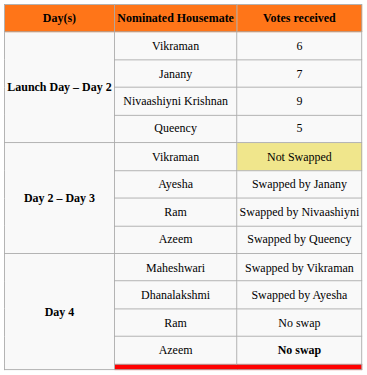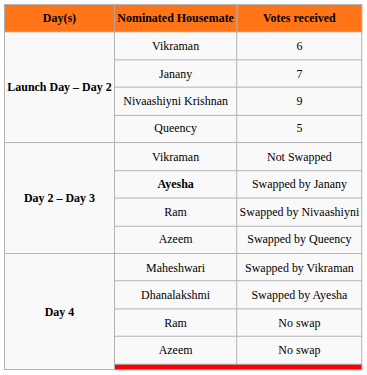(299, 156) khaki background -> (299, 156) no background
(176, 184) normal -> (176, 184) bold
(299, 350) bold -> (299, 350) normal
